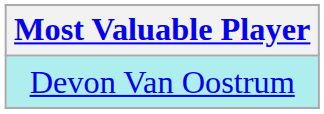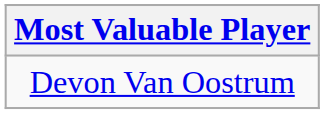(162, 81) paleturquoise background -> (162, 81) no background
